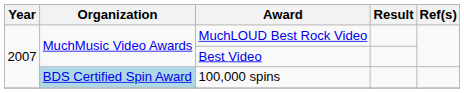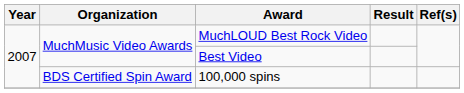(117, 77) lightblue background -> (117, 77) no background
